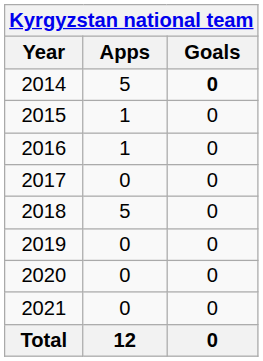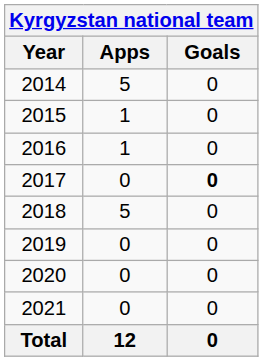(212, 84) bold -> (212, 84) normal
(212, 180) normal -> (212, 180) bold
